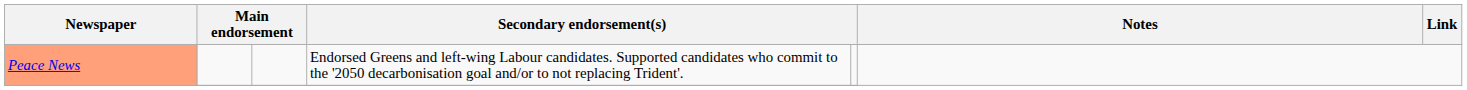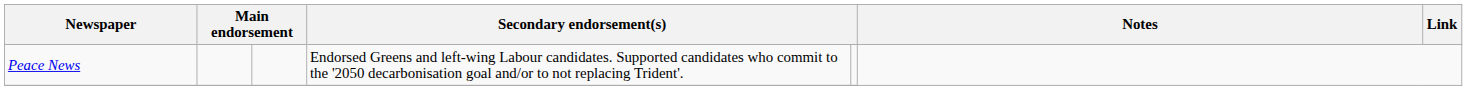(44, 65) lightsalmon background -> (44, 65) no background
